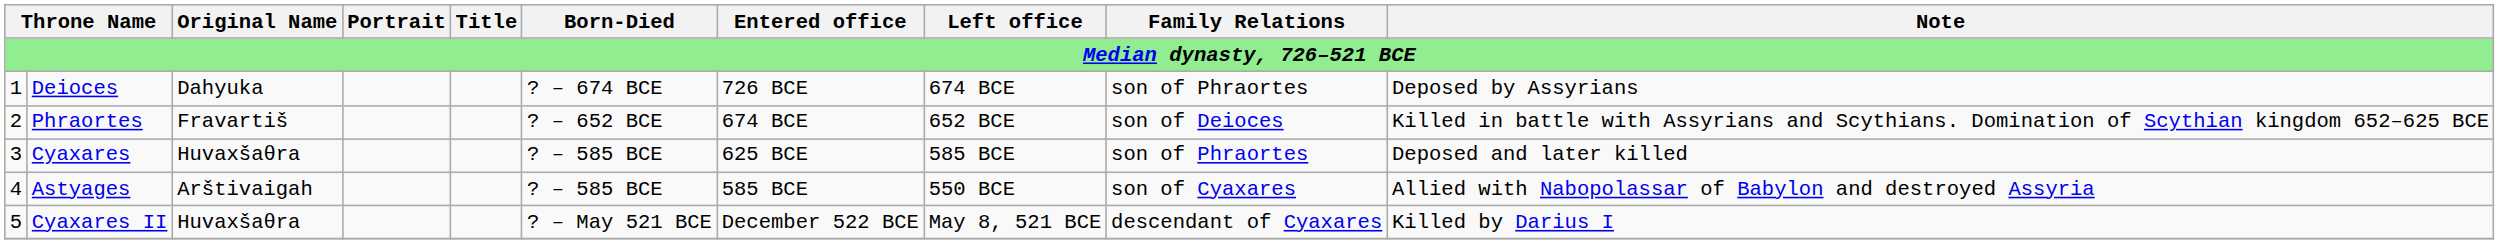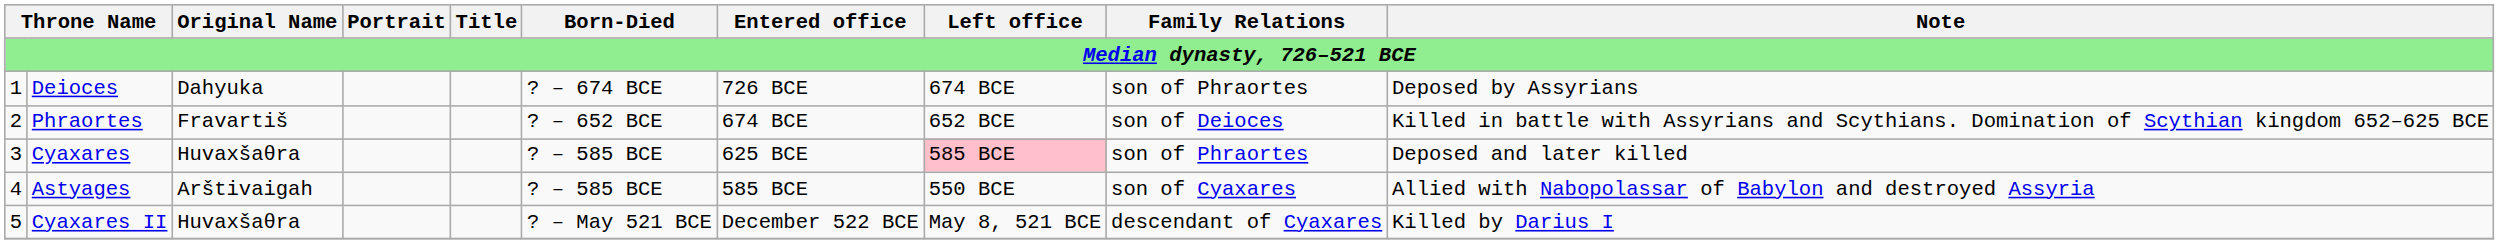(972, 155) no background -> (972, 155) pink background
